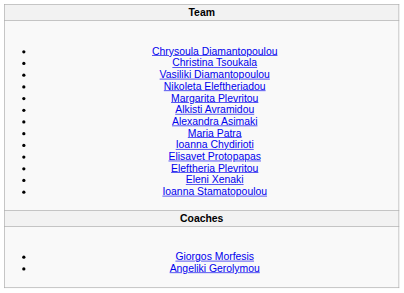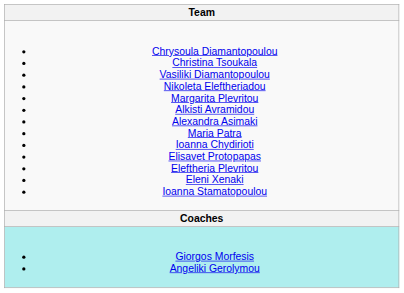(202, 263) no background -> (202, 263) paleturquoise background
